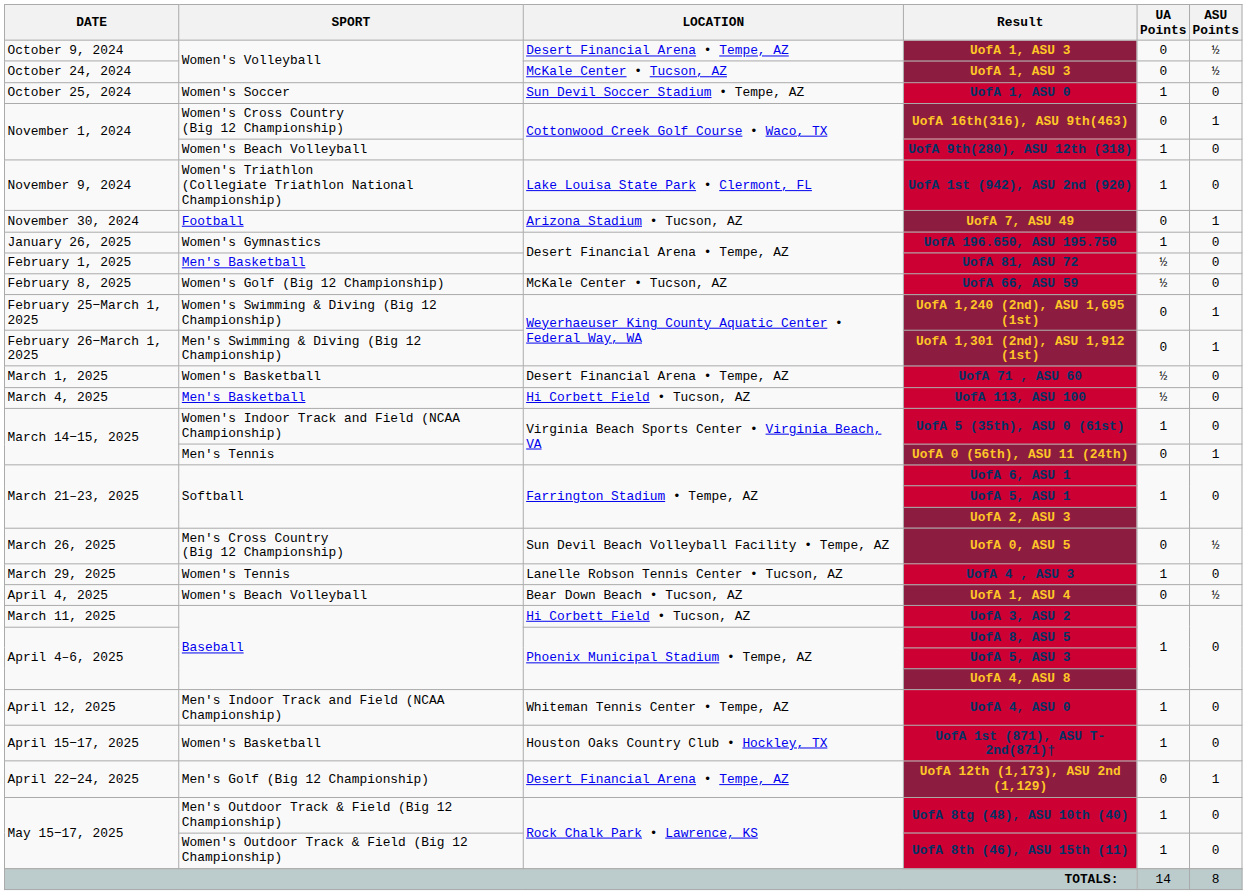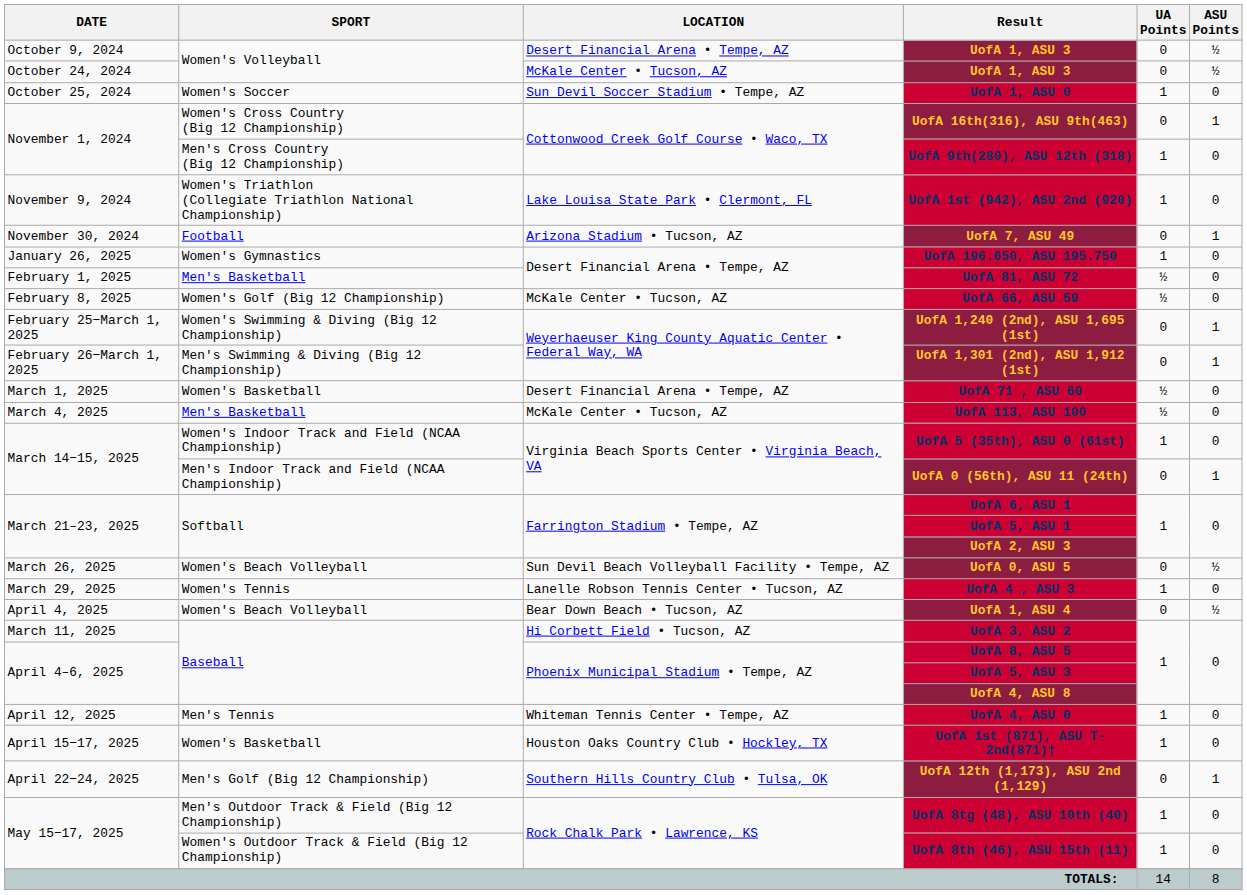(275, 150) Women's Beach Volleyball -> (263, 157) Men's Cross Country (Big 12 Championship)
(638, 398) Hi Corbett Field • Tucson, AZ -> (627, 413) McKale Center • Tucson, AZ
(228, 455) Men's Tennis -> (313, 477) Men's Indoor Track and Field (NCAA Championship)
(263, 546) Men's Cross Country (Big 12 Championship) -> (275, 568) Women's Beach Volleyball
(313, 708) Men's Indoor Track and Field (NCAA Championship) -> (228, 715) Men's Tennis
(657, 779) Desert Financial Arena • Tempe, AZ -> (677, 779) Southern Hills Country Club • Tulsa, OK
